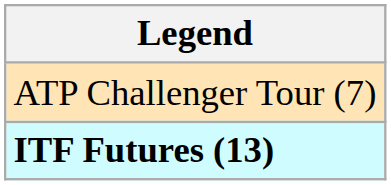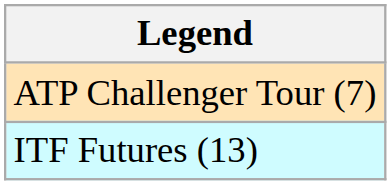(144, 149) bold -> (136, 149) normal
